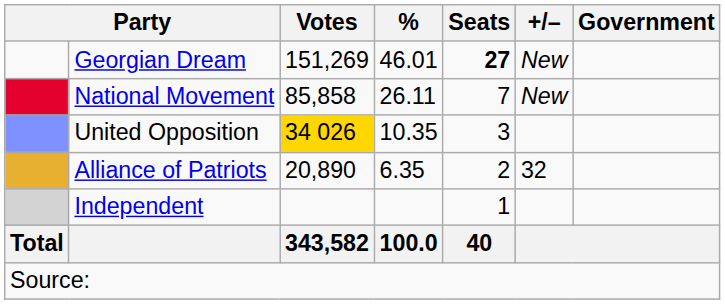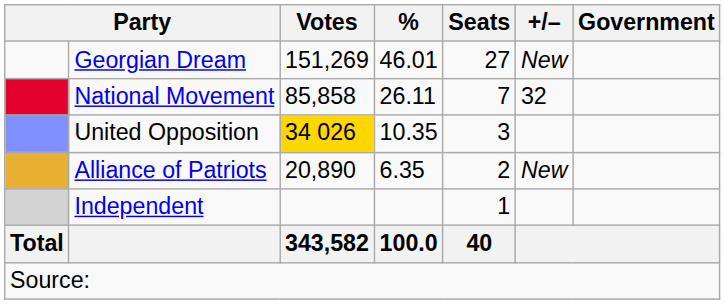(497, 59) bold -> (497, 59) normal
(544, 96) New -> (534, 96) 32
(534, 170) 32 -> (544, 170) New
